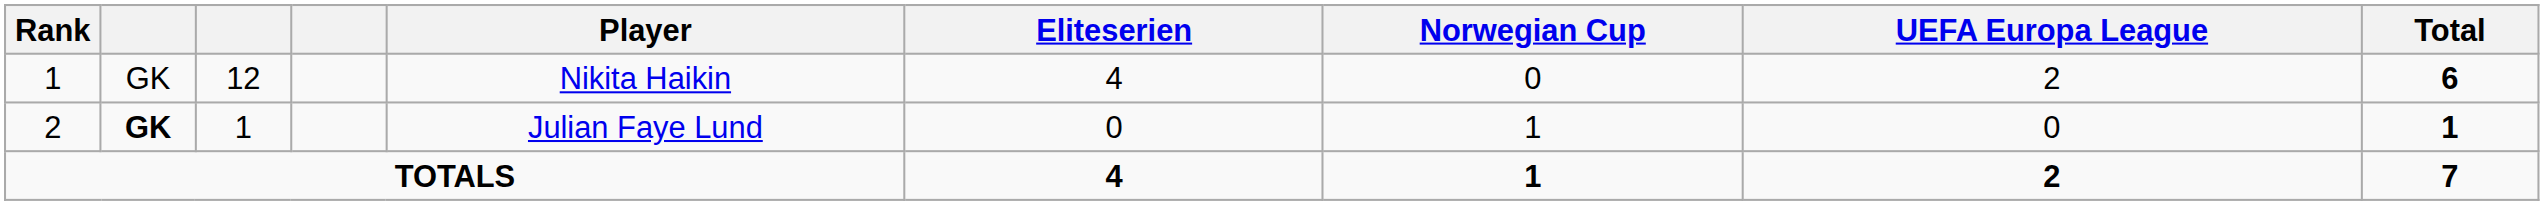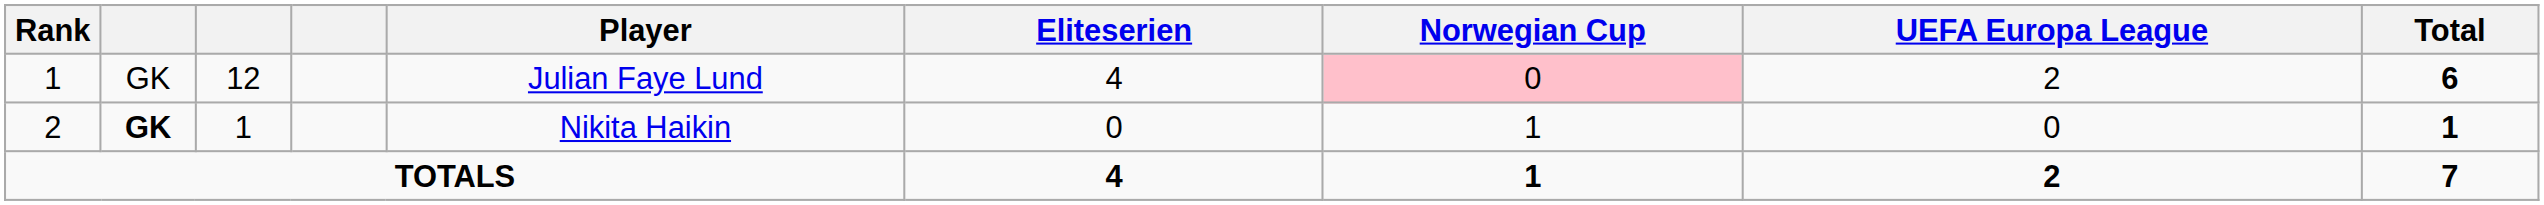(645, 78) Nikita Haikin -> (645, 78) Julian Faye Lund
(1533, 78) no background -> (1533, 78) pink background
(645, 127) Julian Faye Lund -> (645, 127) Nikita Haikin
